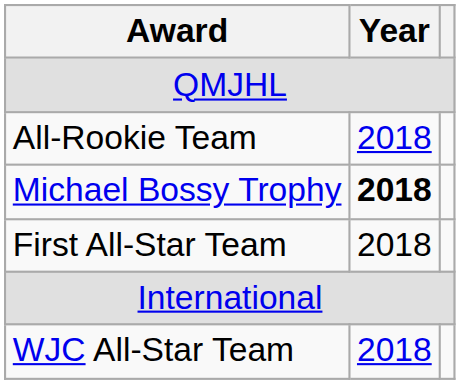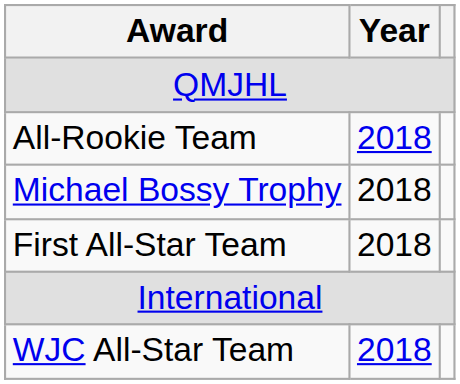(394, 191) bold -> (394, 191) normal
